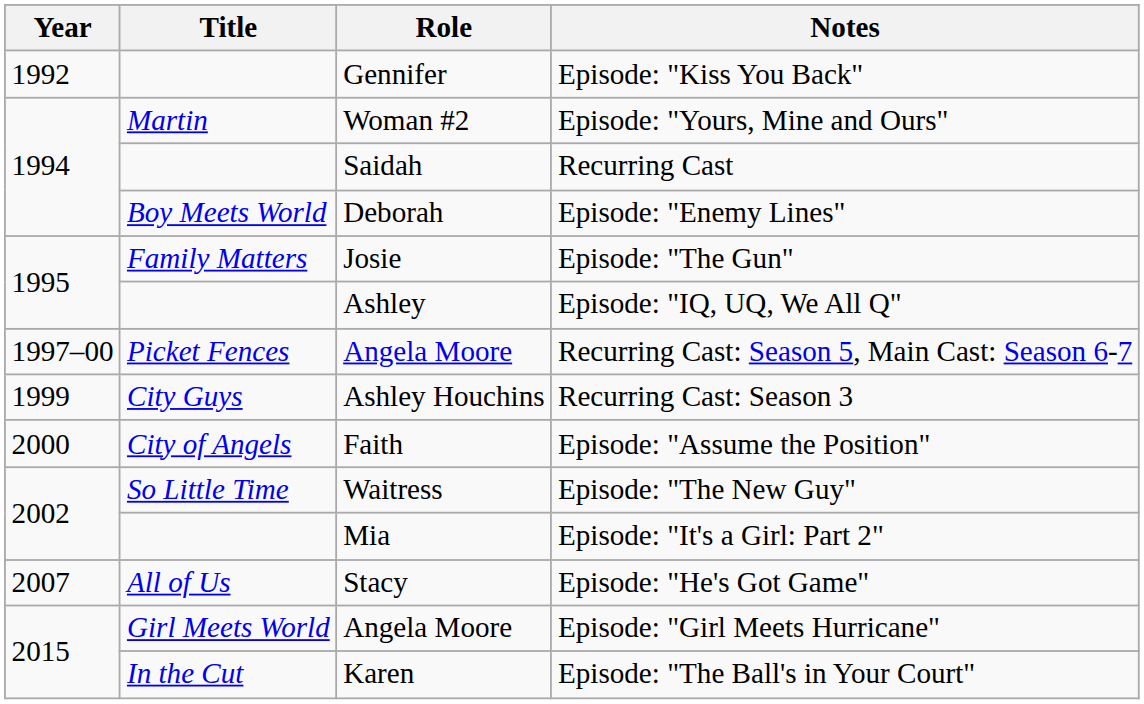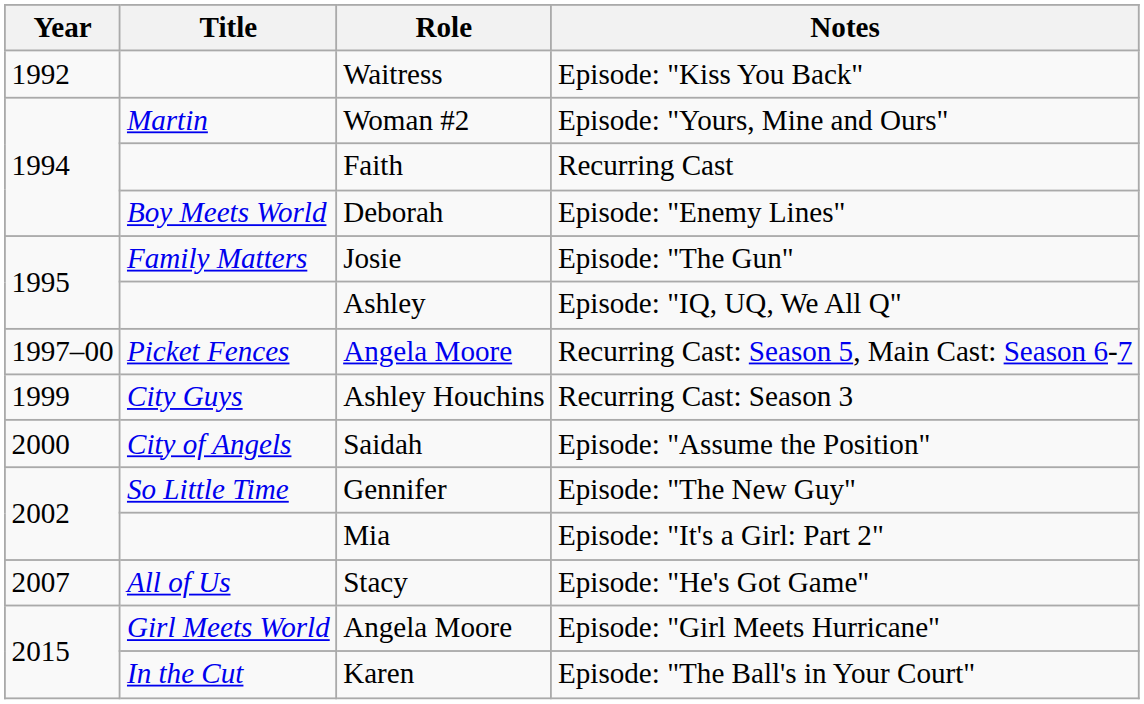(395, 73) Gennifer -> (393, 73) Waitress
(383, 166) Saidah -> (373, 166) Faith
(373, 443) Faith -> (383, 443) Saidah
(393, 489) Waitress -> (395, 489) Gennifer
